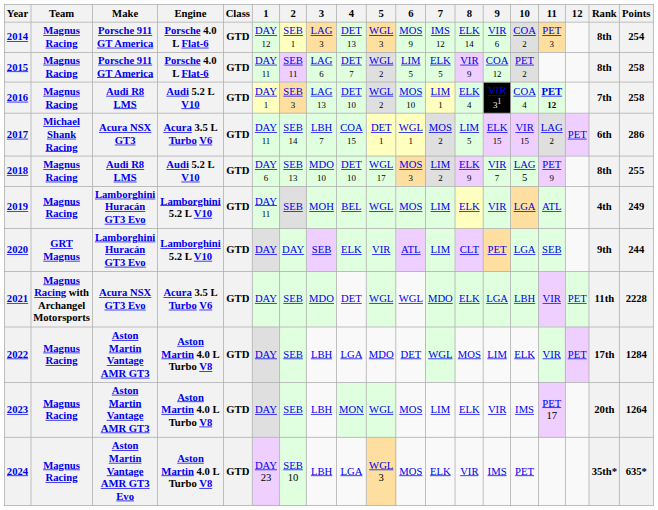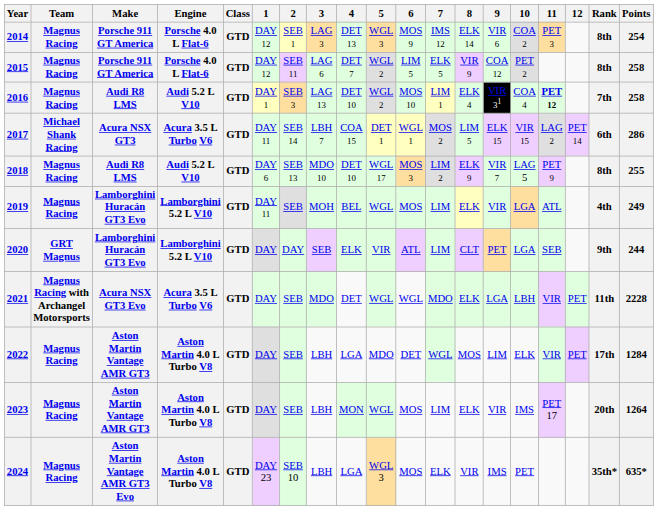(266, 67) DAY 11 -> (266, 67) DAY 12
(577, 135) PET -> (577, 135) PET 14
